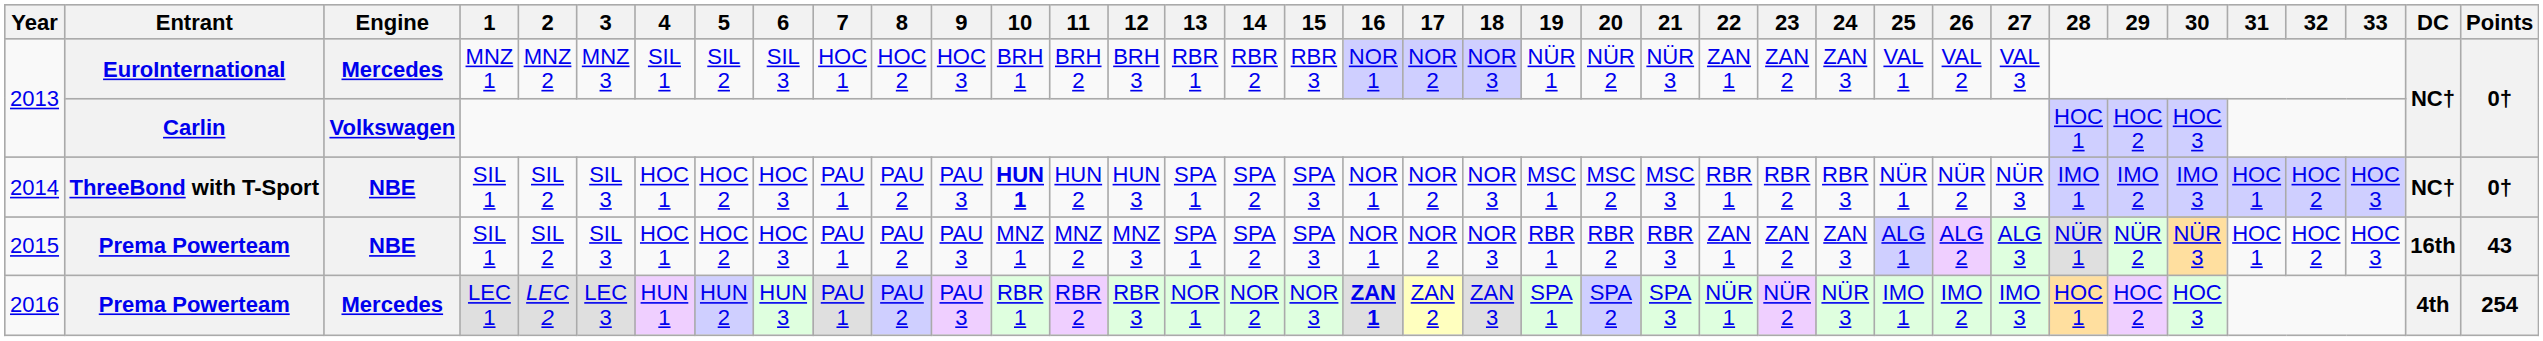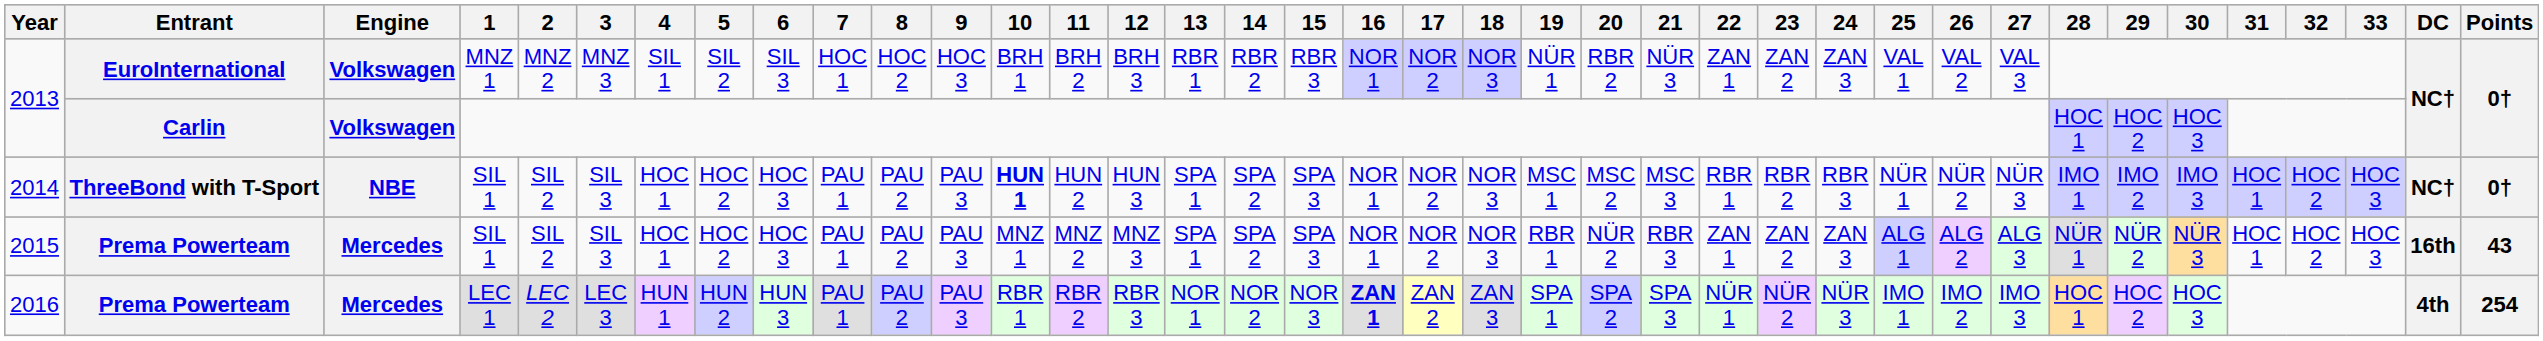(392, 69) Mercedes -> (392, 69) Volkswagen
(1611, 69) NÜR 2 -> (1611, 69) RBR 2
(392, 246) NBE -> (392, 246) Mercedes
(1611, 246) RBR 2 -> (1611, 246) NÜR 2
